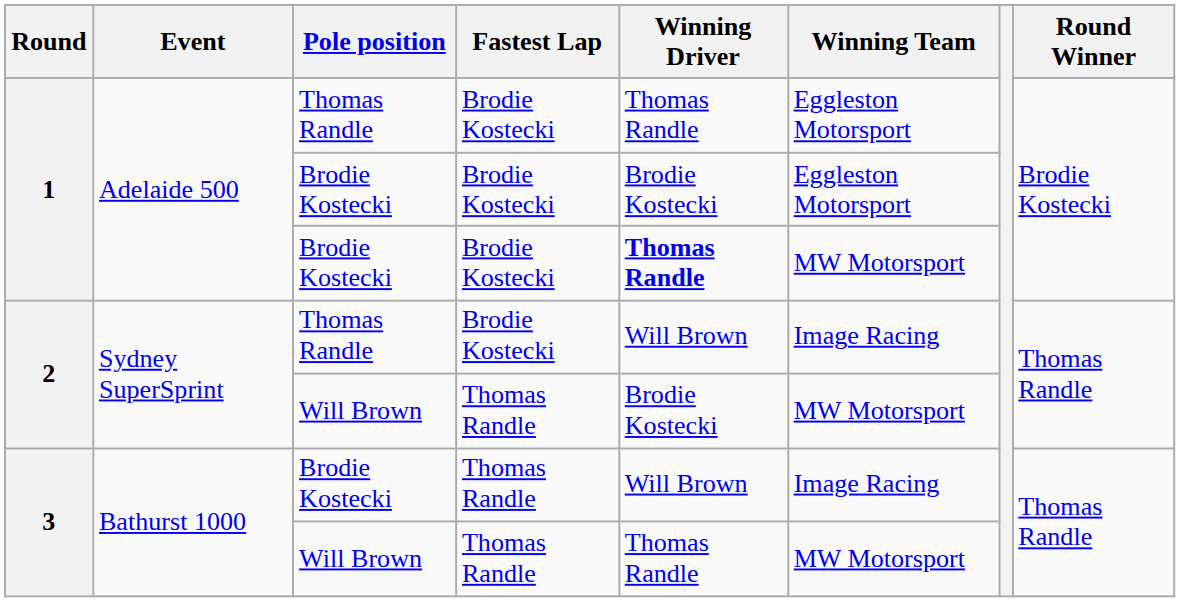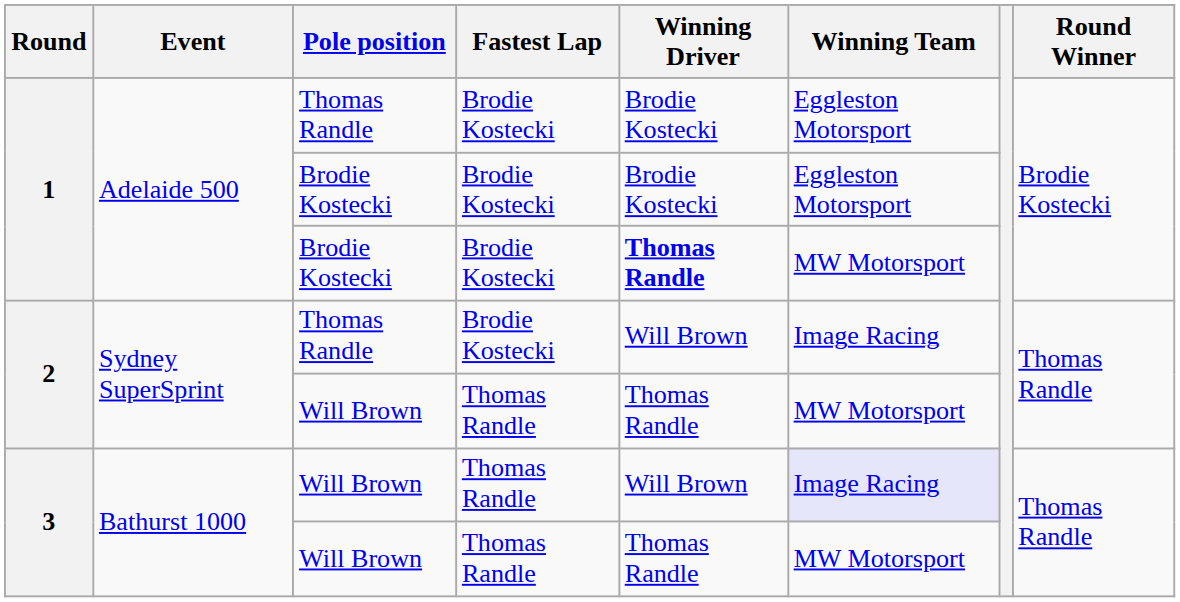(667, 114) Thomas Randle -> (671, 114) Brodie Kostecki
(671, 409) Brodie Kostecki -> (667, 409) Thomas Randle
(346, 483) Brodie Kostecki -> (361, 483) Will Brown
(866, 483) no background -> (866, 483) lavender background
